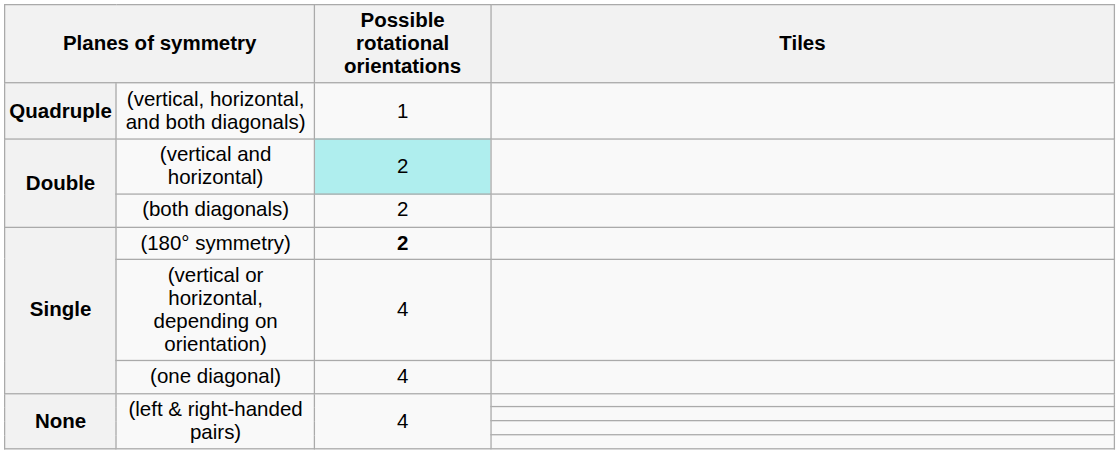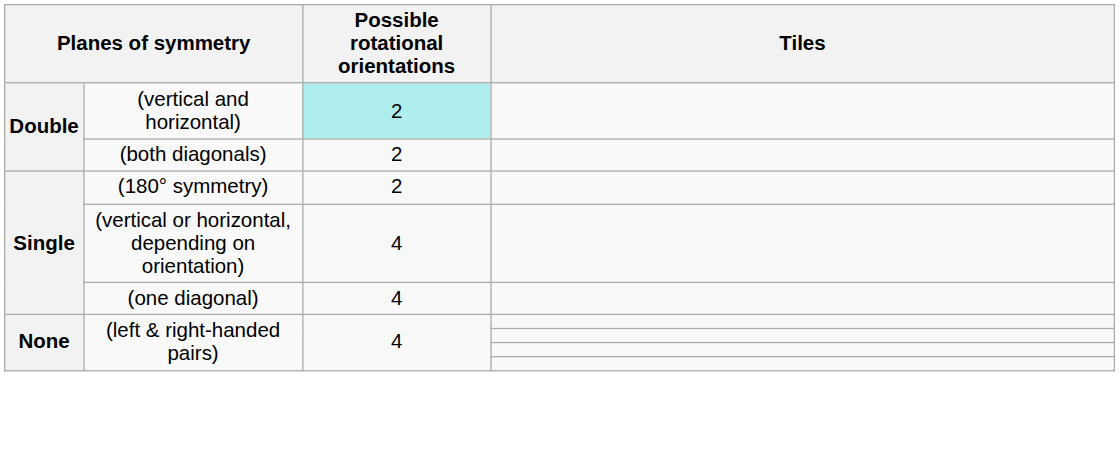- row: (61, 110)
(403, 242) bold -> (397, 187) normal
